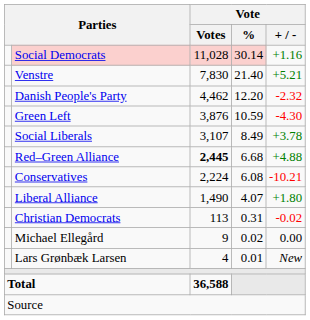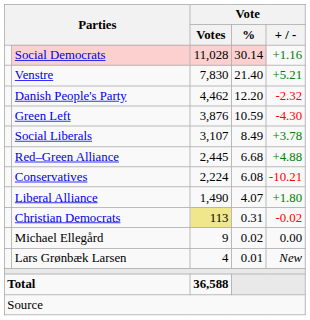(214, 156) bold -> (214, 156) normal
(219, 217) no background -> (219, 217) khaki background
